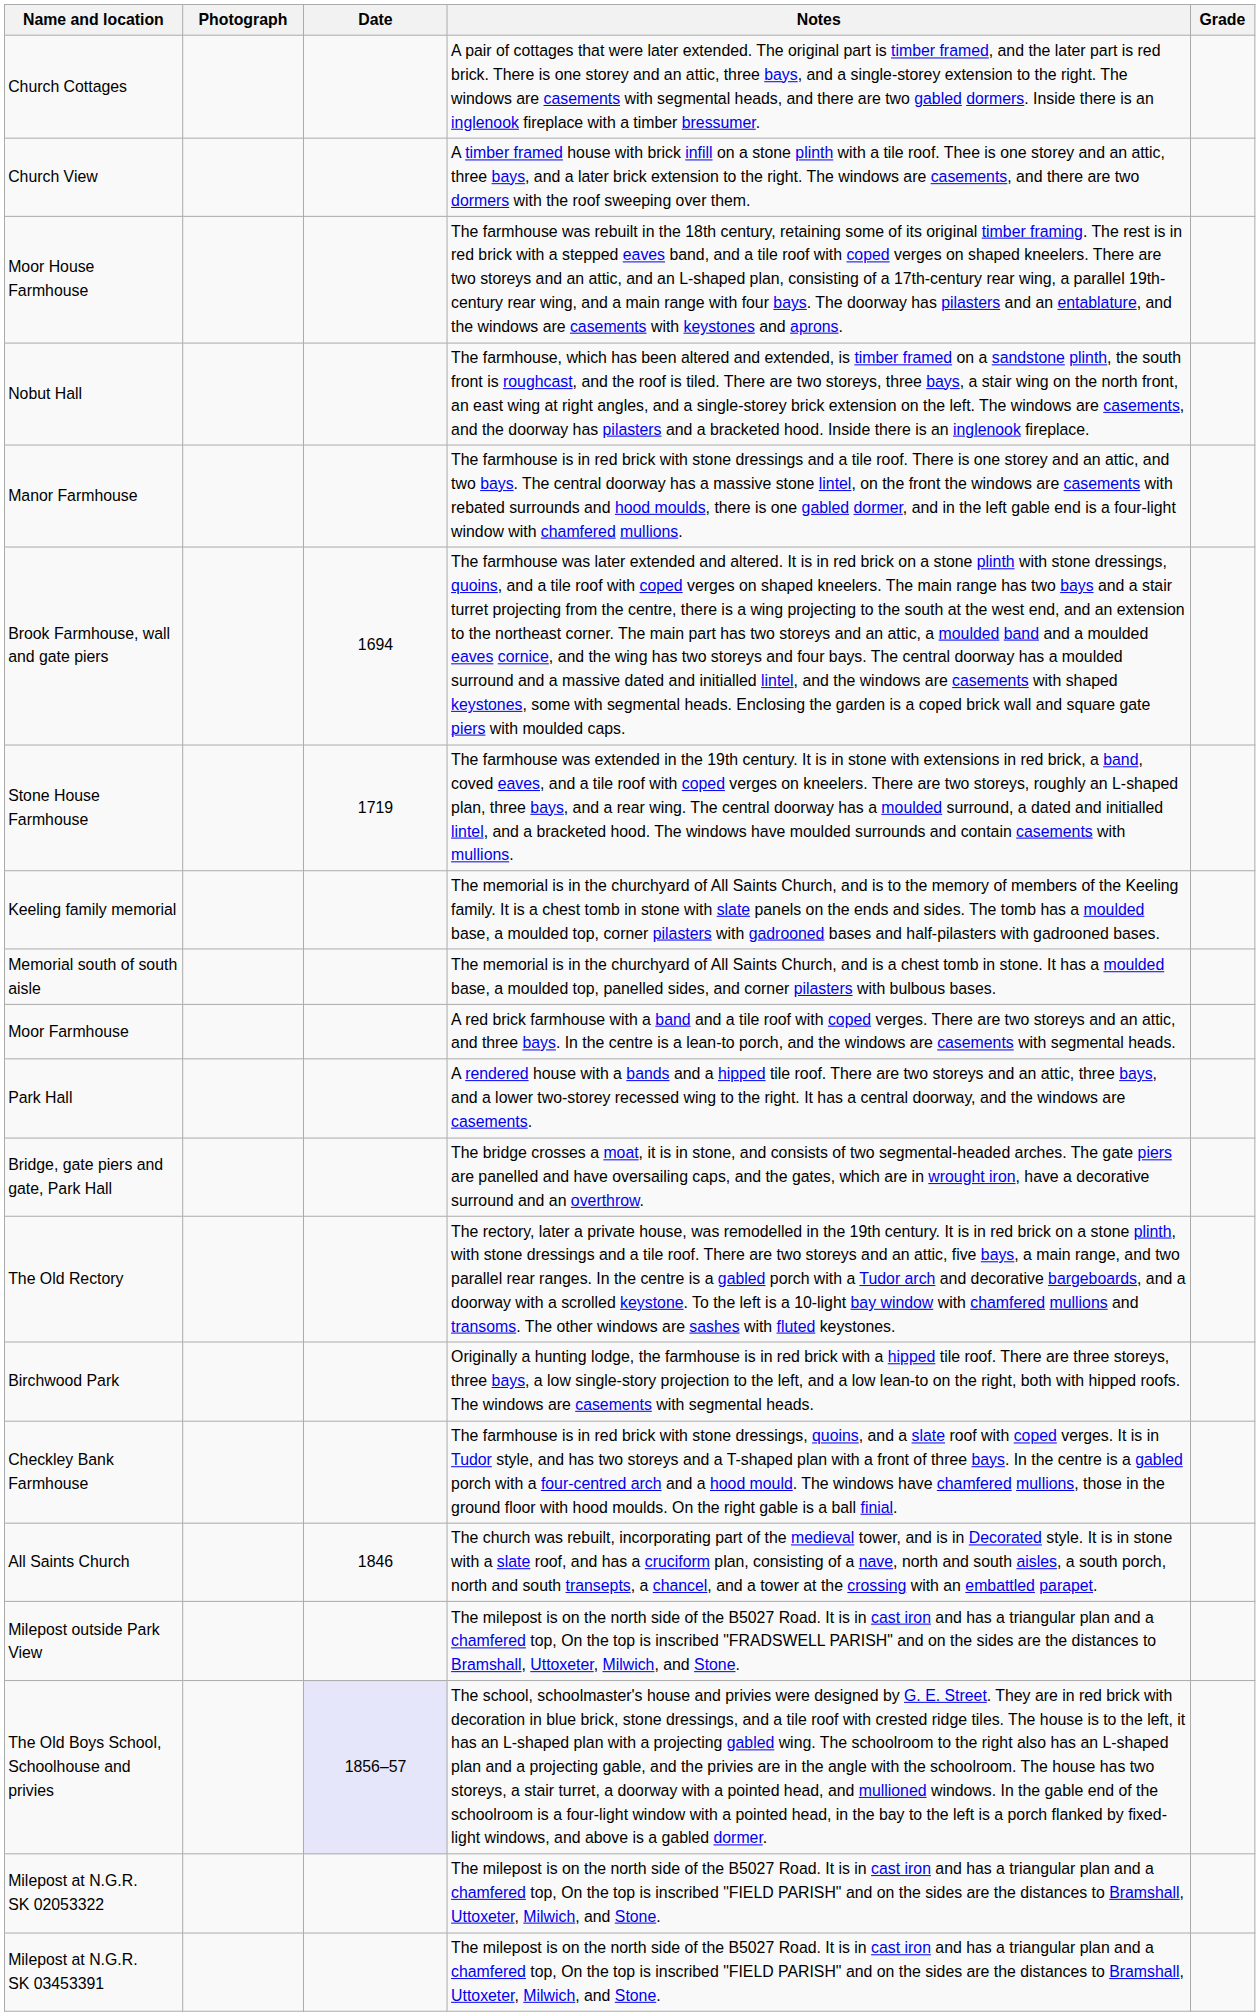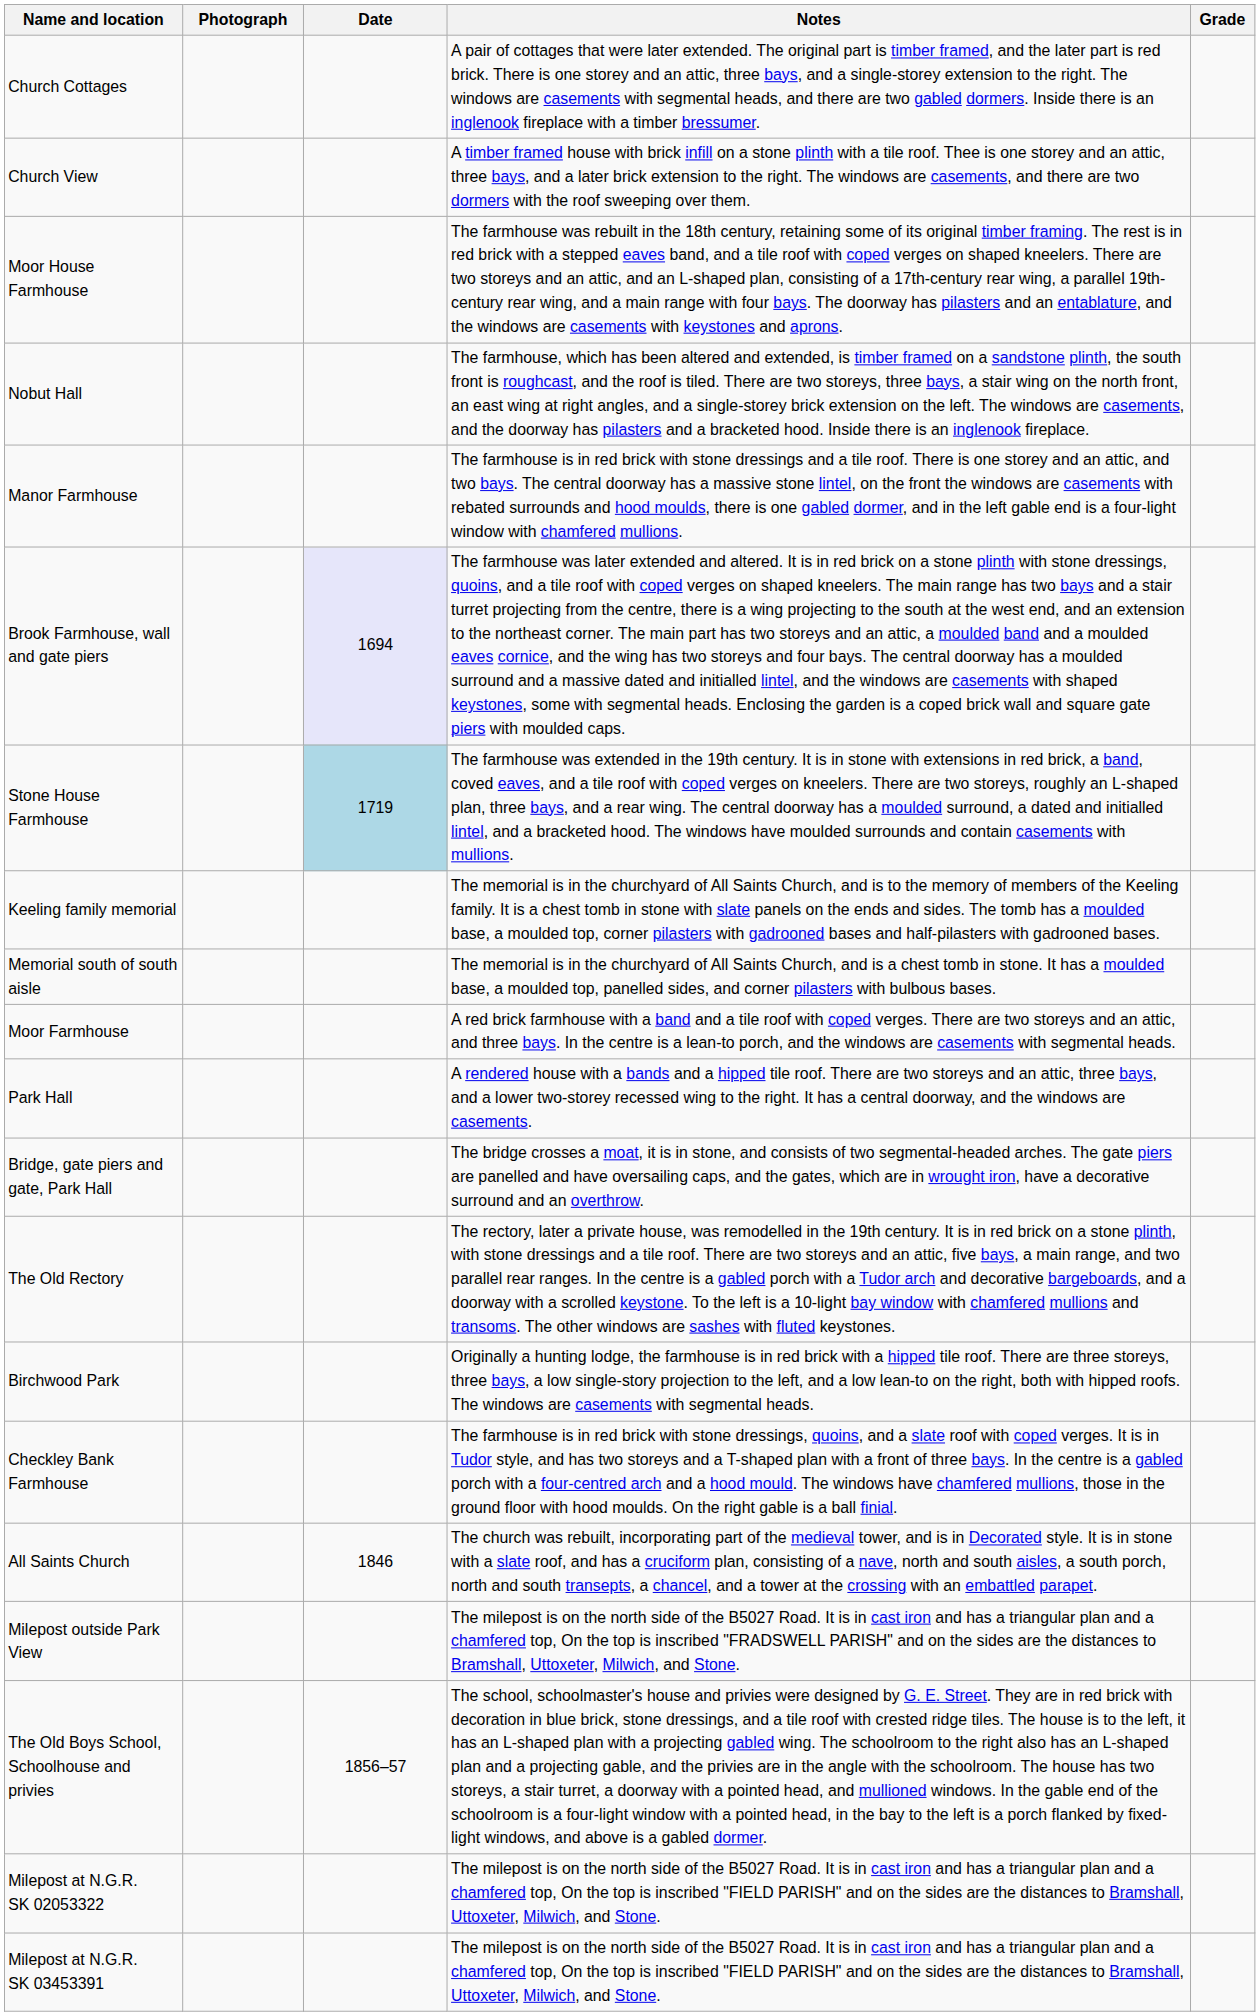(375, 645) no background -> (375, 645) lavender background
(375, 807) no background -> (375, 807) lightblue background
(375, 1767) lavender background -> (375, 1767) no background
